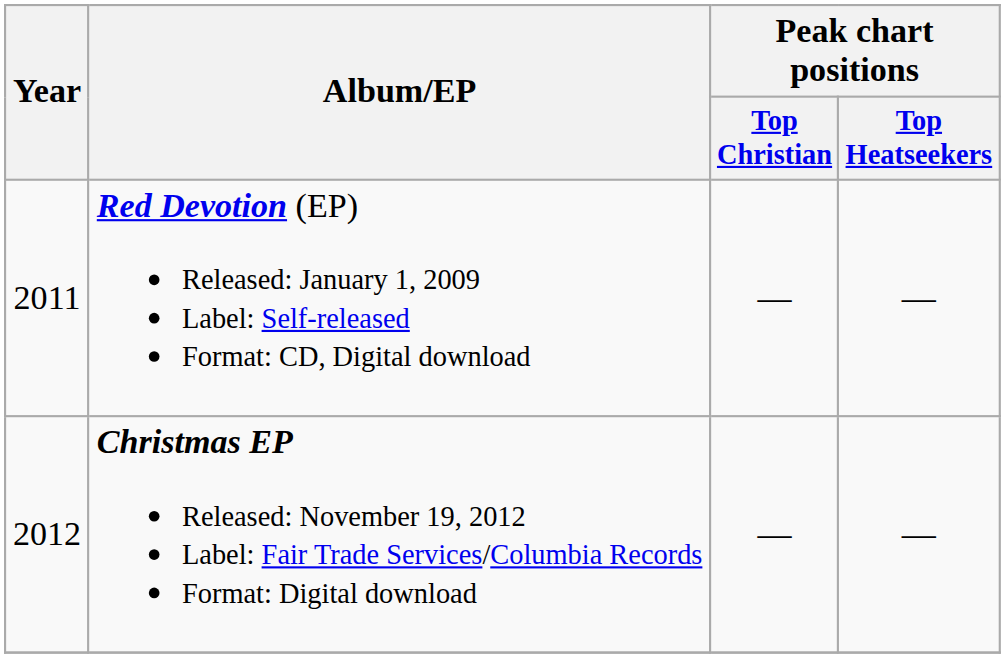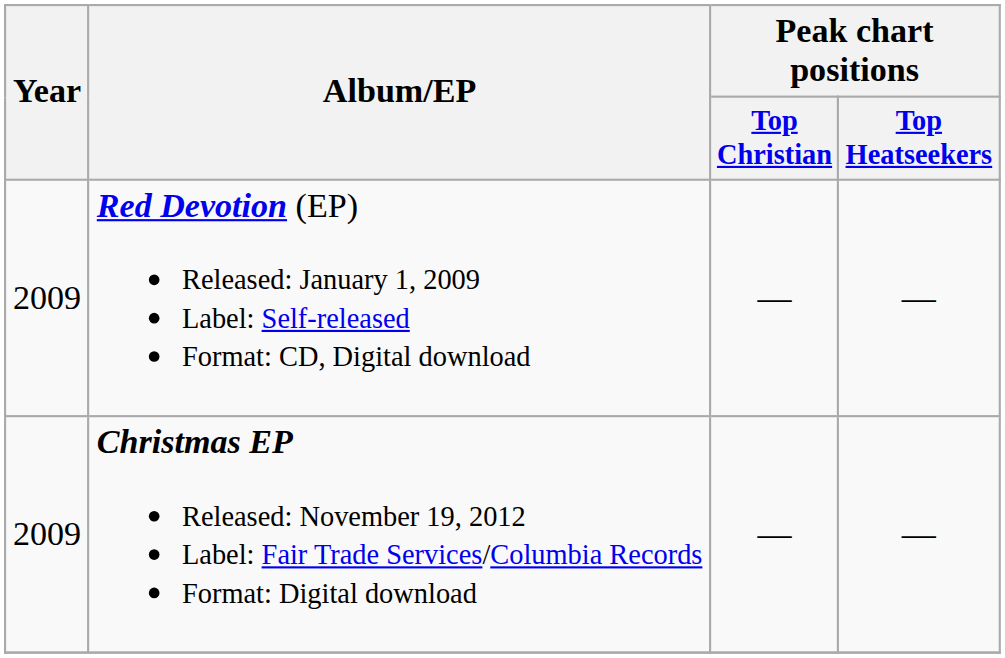(47, 297) 2011 -> (47, 297) 2009
(47, 534) 2012 -> (47, 534) 2009
